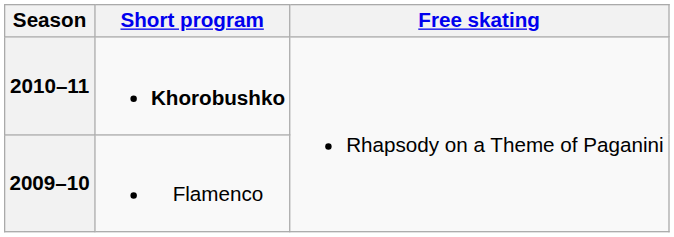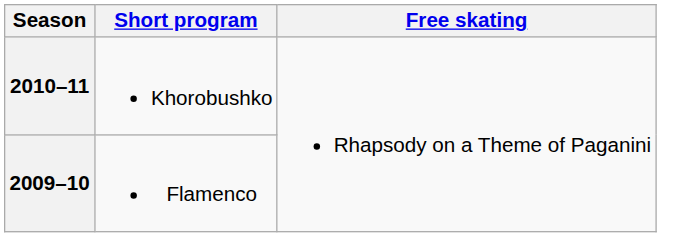(192, 98) bold -> (186, 98) normal
